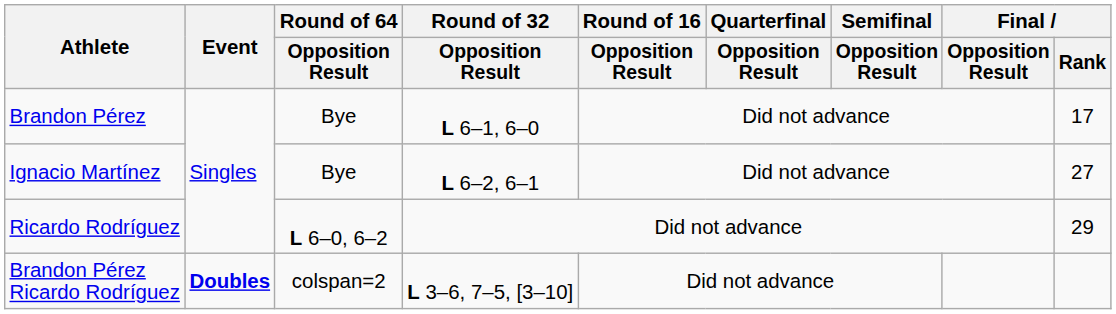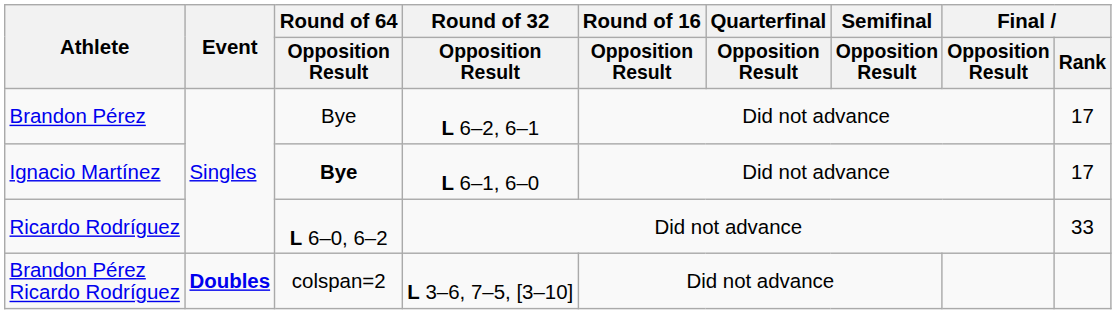(490, 128) L 6–1, 6–0 -> (490, 128) L 6–2, 6–1
(339, 172) normal -> (339, 172) bold
(490, 183) L 6–2, 6–1 -> (490, 183) L 6–1, 6–0
(1082, 172) 27 -> (1082, 172) 17
(1082, 227) 29 -> (1082, 227) 33
